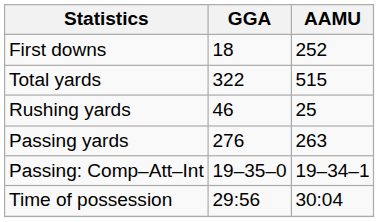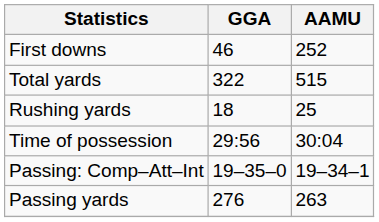(223, 49) 18 -> (223, 49) 46
(223, 110) 46 -> (223, 110) 18
rows swapped: (69, 140) <-> (91, 200)
